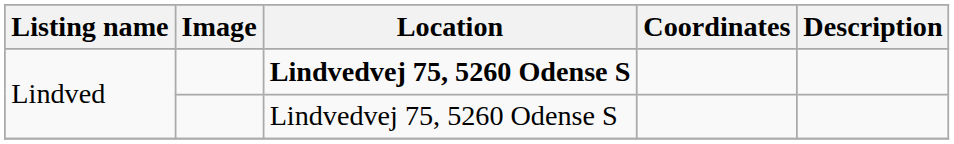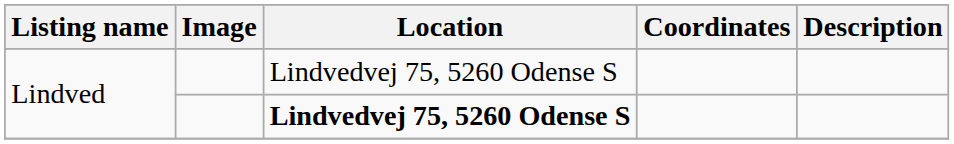(450, 71) bold -> (444, 71) normal
(444, 116) normal -> (450, 116) bold
